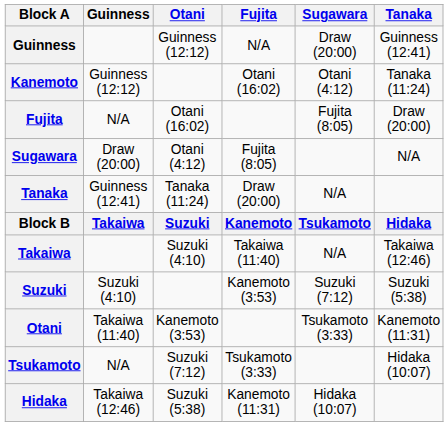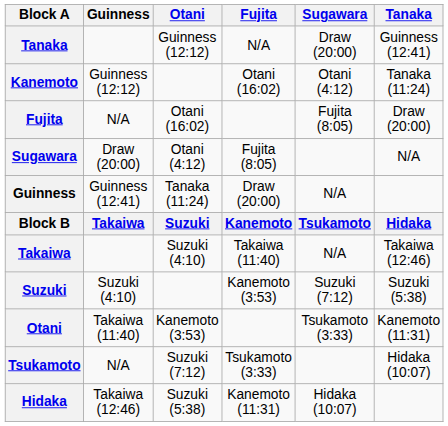(44, 44) Guinness -> (44, 44) Tanaka
(44, 194) Tanaka -> (44, 194) Guinness
